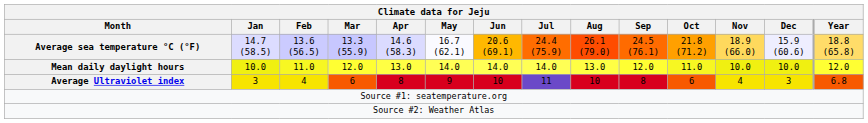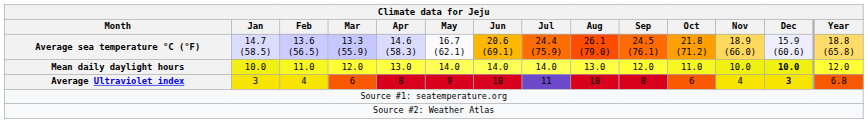(789, 67) normal -> (789, 67) bold
(789, 81) normal -> (789, 81) bold
